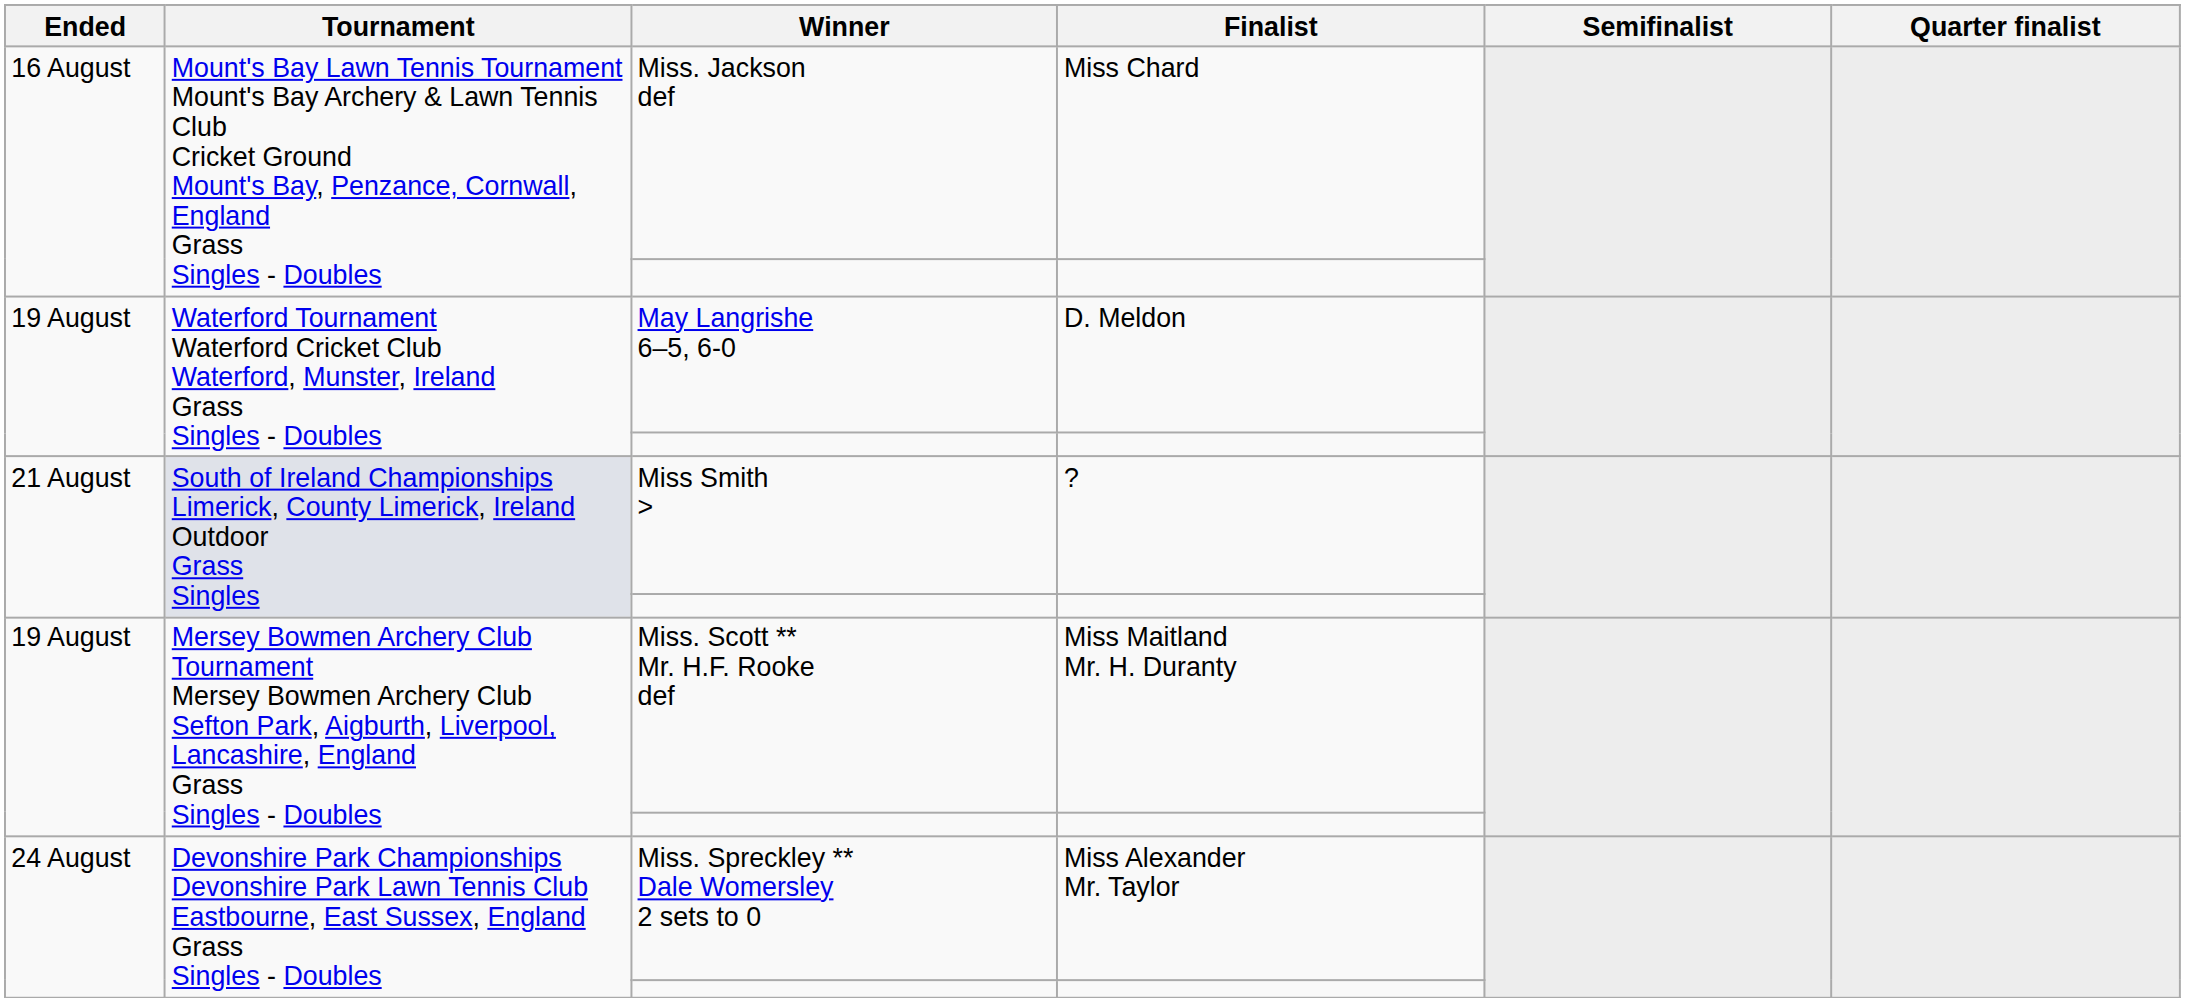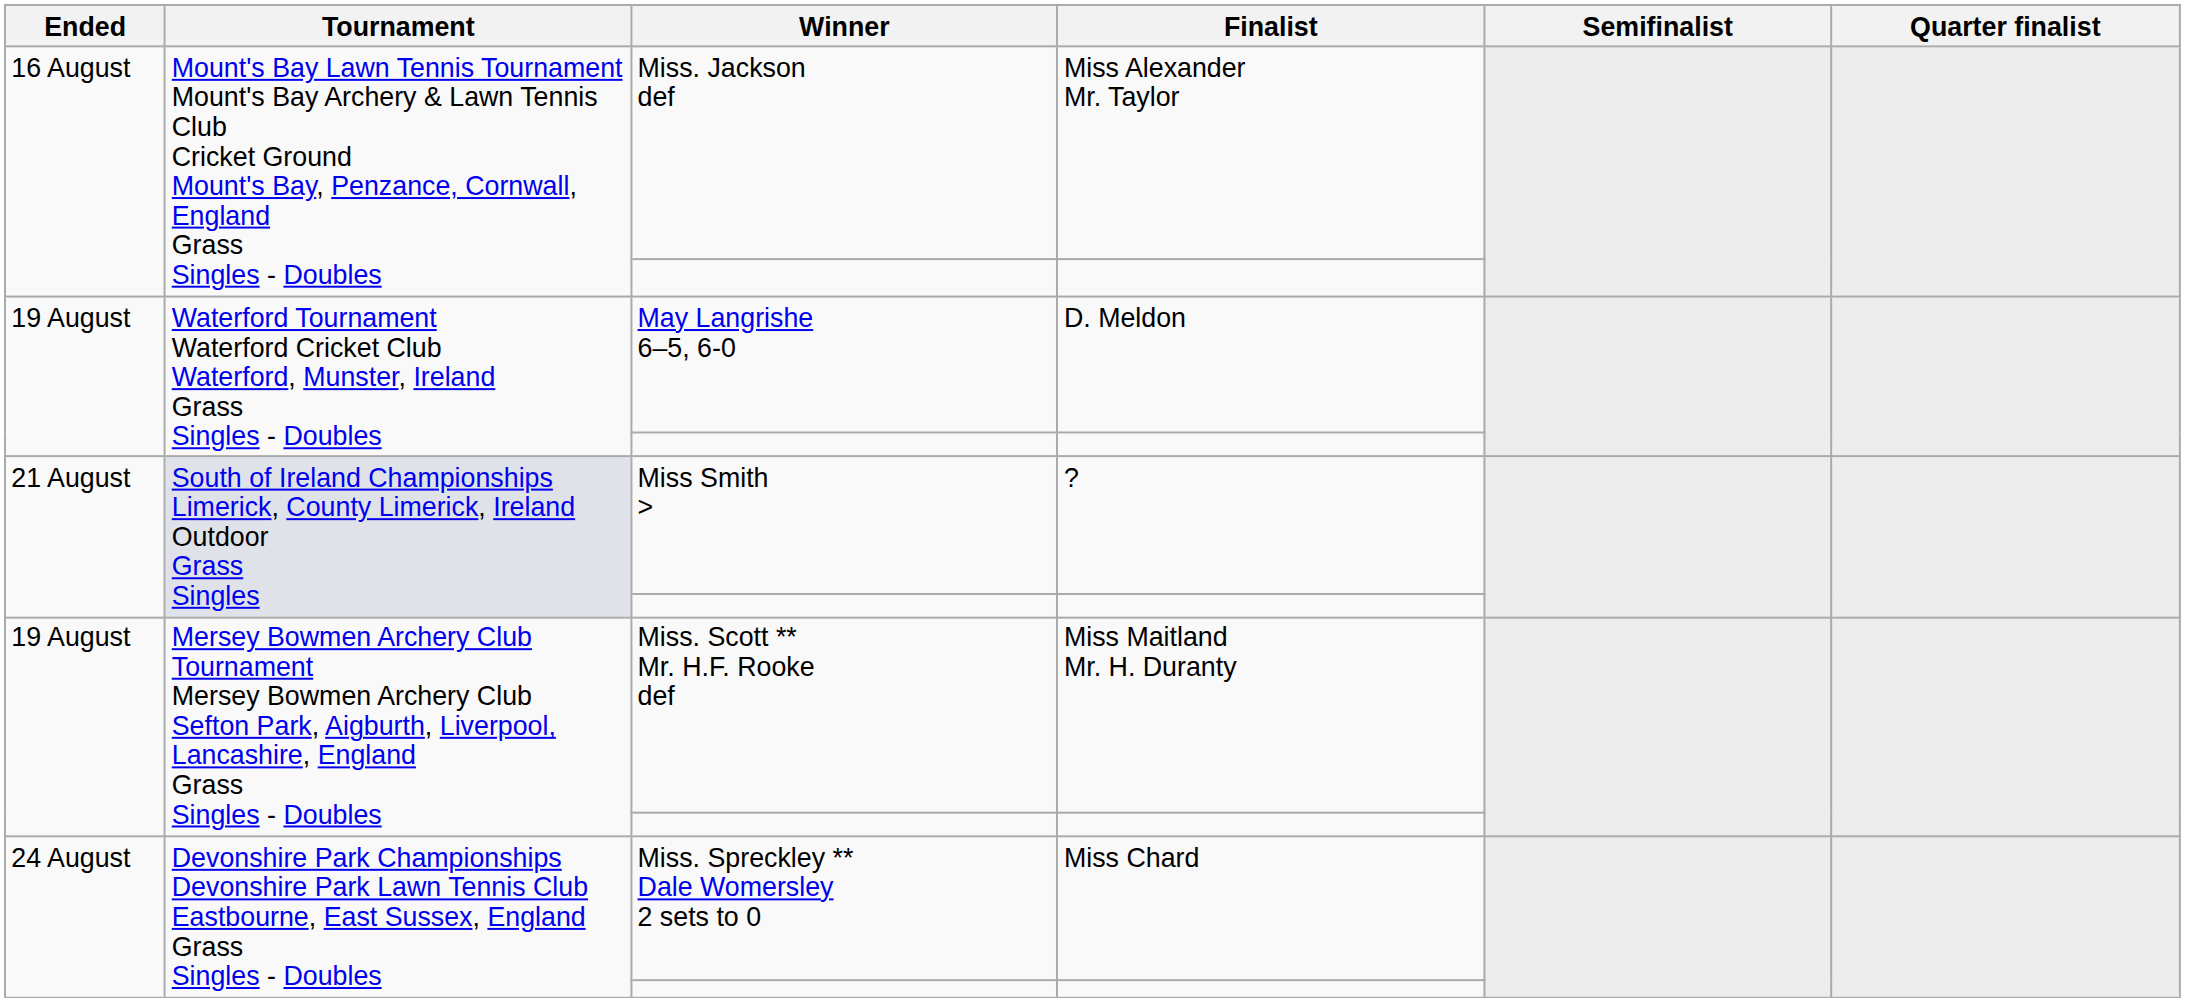(1132, 68) Miss Chard -> (1155, 83) Miss Alexander Mr. Taylor
(1155, 872) Miss Alexander Mr. Taylor -> (1132, 857) Miss Chard
